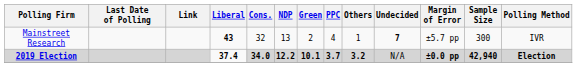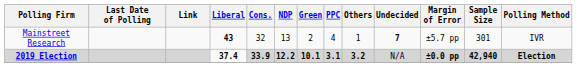(483, 38) 300 -> (483, 38) 301
(260, 56) 34.0 -> (260, 56) 33.9
(333, 56) 3.7 -> (333, 56) 3.1
